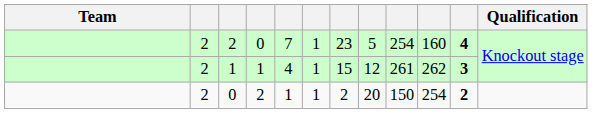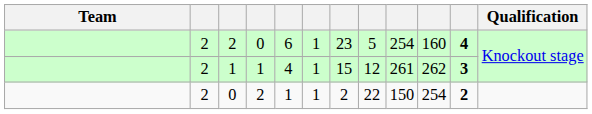(288, 43) 7 -> (288, 43) 6
(372, 95) 20 -> (372, 95) 22
